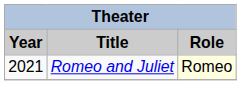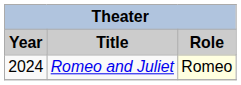(26, 67) 2021 -> (26, 67) 2024
